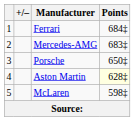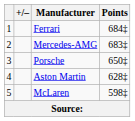(118, 76) lightyellow background -> (118, 76) no background
